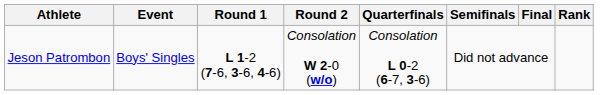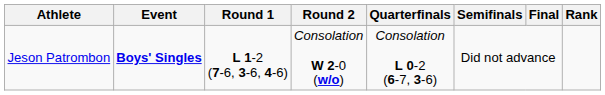(155, 58) normal -> (159, 58) bold
